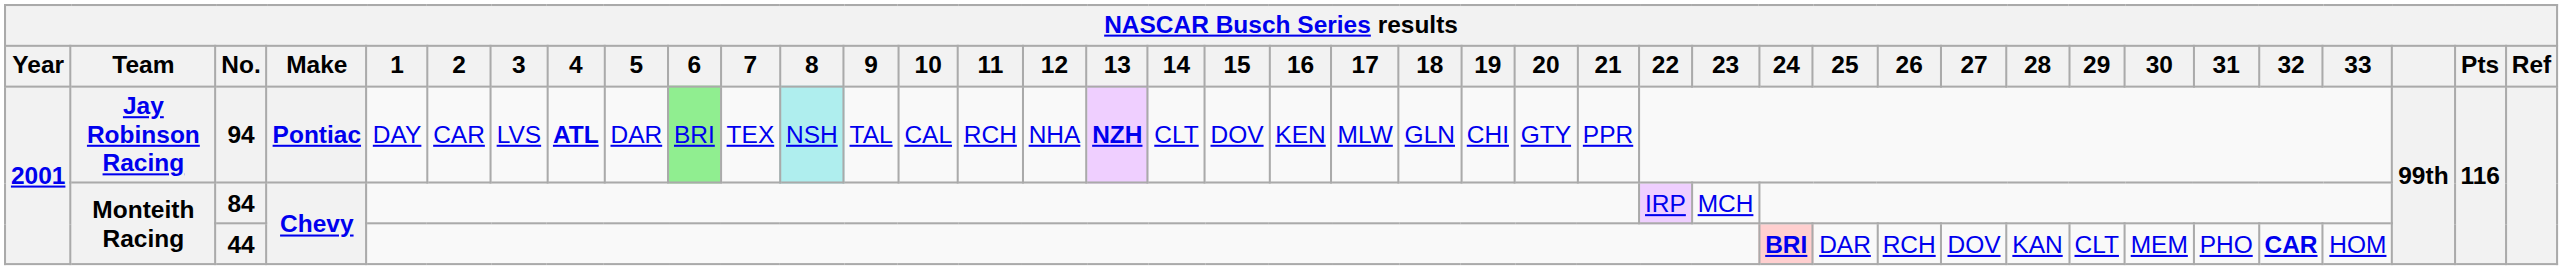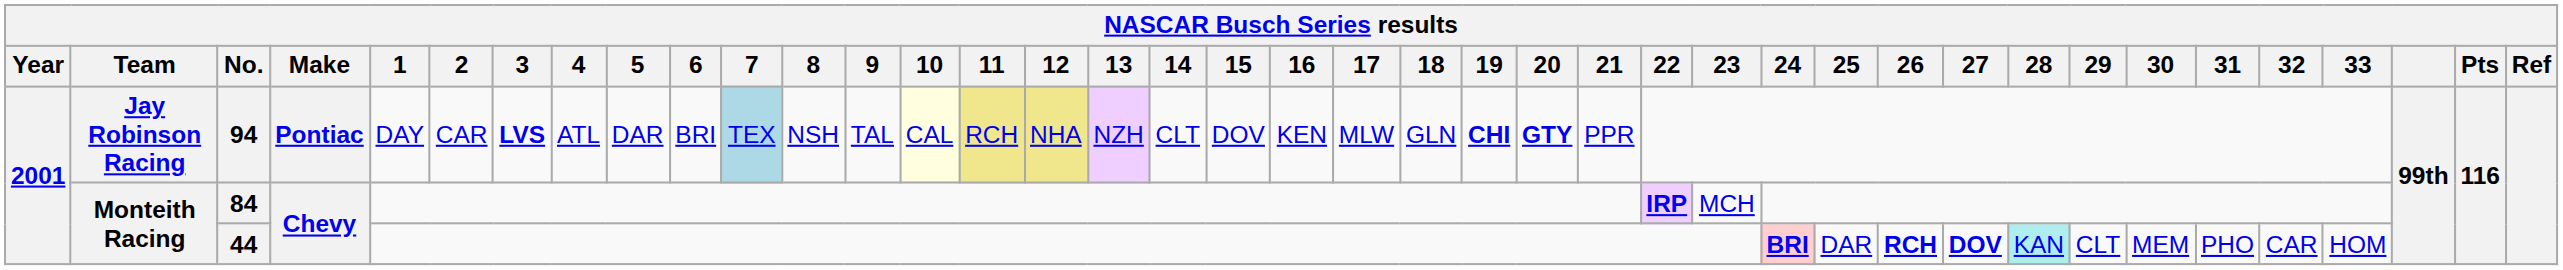(519, 134) normal -> (522, 134) bold
(576, 134) bold -> (578, 134) normal
(694, 134) lightgreen background -> (696, 134) no background
(750, 134) no background -> (752, 134) lightblue background
(812, 134) paleturquoise background -> (813, 134) no background
(928, 134) no background -> (930, 134) lightyellow background
(990, 134) no background -> (992, 134) khaki background
(1055, 134) no background -> (1056, 134) khaki background
(1117, 134) bold -> (1119, 134) normal
(1488, 134) normal -> (1489, 134) bold
(1546, 134) normal -> (1547, 134) bold
(1665, 203) normal -> (1667, 203) bold
(1909, 244) normal -> (1911, 244) bold
(1974, 244) normal -> (1975, 244) bold
(2038, 244) no background -> (2039, 244) paleturquoise background
(2291, 244) bold -> (2292, 244) normal
